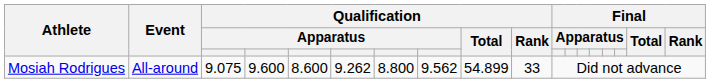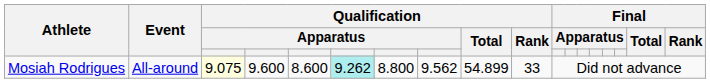(223, 68) no background -> (223, 68) lightyellow background
(353, 68) no background -> (353, 68) paleturquoise background
